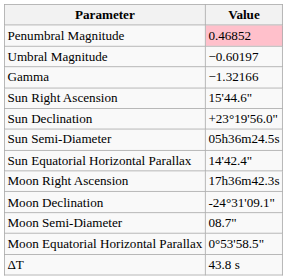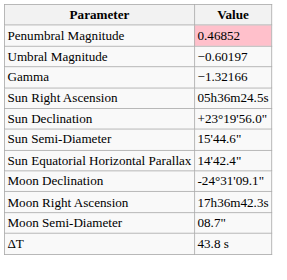(230, 98) 15'44.6" -> (233, 98) 05h36m24.5s
(244, 139) 05h36m24.5s -> (219, 139) 15'44.6"
rows swapped: (68, 181) <-> (55, 202)
- row: (105, 243)
